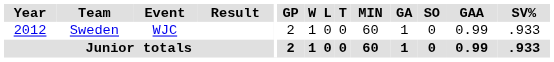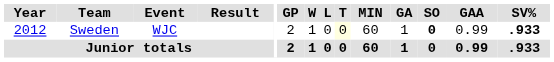(343, 31) no background -> (343, 31) lightyellow background
(432, 31) normal -> (432, 31) bold
(524, 31) normal -> (524, 31) bold
